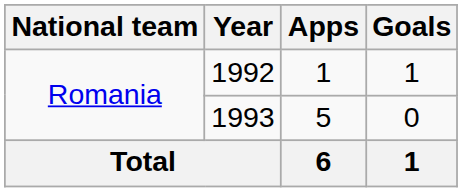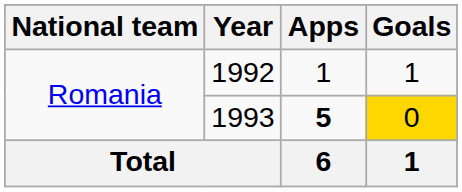(323, 117) normal -> (323, 117) bold
(412, 117) no background -> (412, 117) gold background
